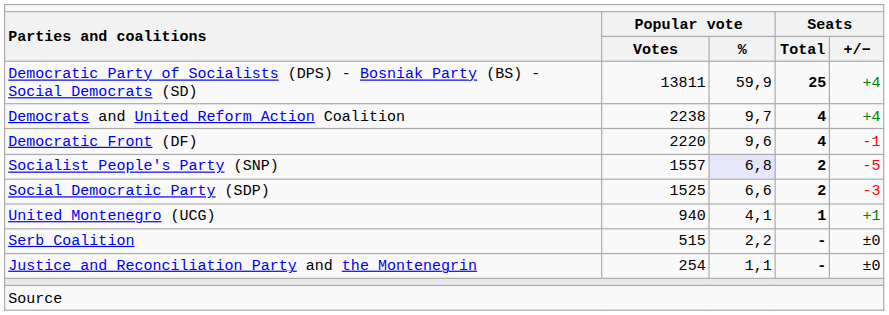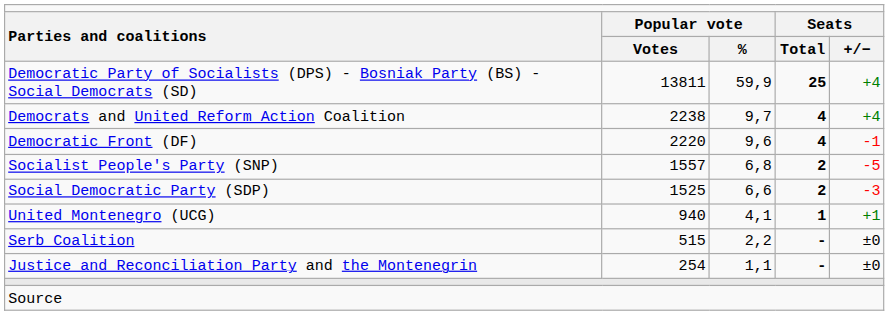(758, 166) lavender background -> (758, 166) no background
